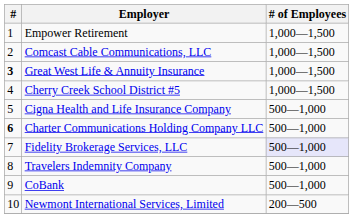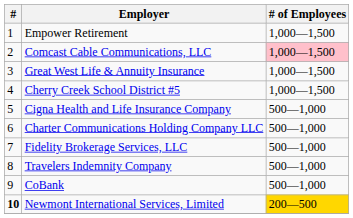(302, 52) no background -> (302, 52) pink background
(10, 71) bold -> (10, 71) normal
(10, 128) bold -> (10, 128) normal
(297, 147) lavender background -> (297, 147) no background
(13, 204) normal -> (13, 204) bold
(293, 204) no background -> (293, 204) gold background
